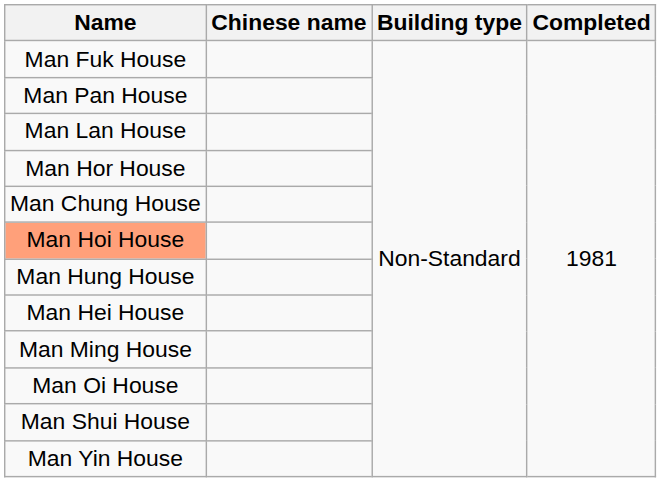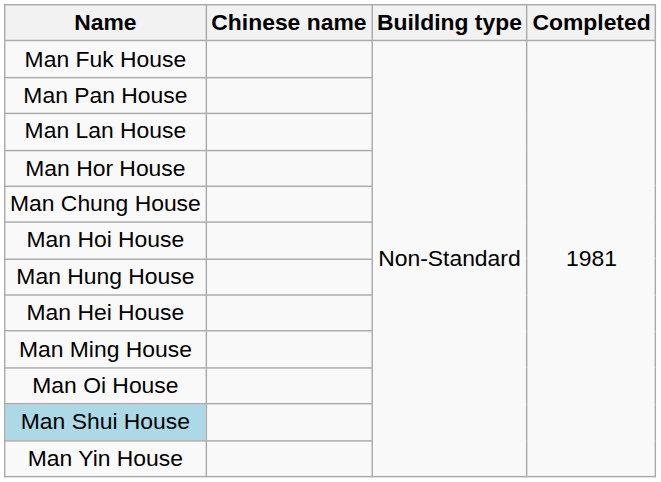(105, 240) lightsalmon background -> (105, 240) no background
(105, 421) no background -> (105, 421) lightblue background
